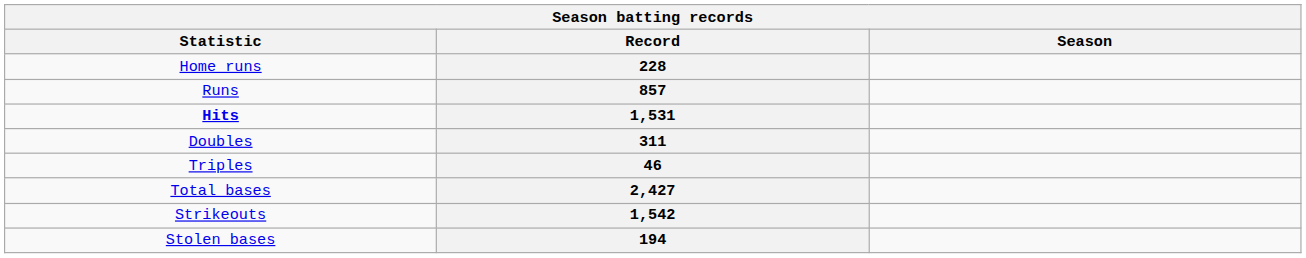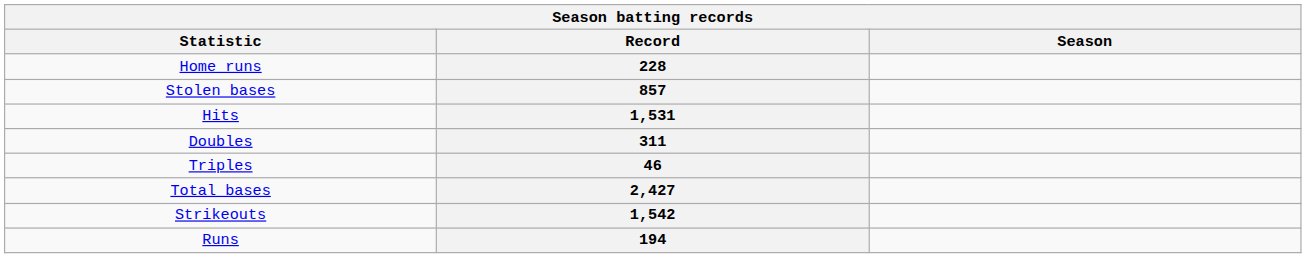(221, 91) Runs -> (221, 91) Stolen bases
(221, 116) bold -> (221, 116) normal
(221, 240) Stolen bases -> (221, 240) Runs
